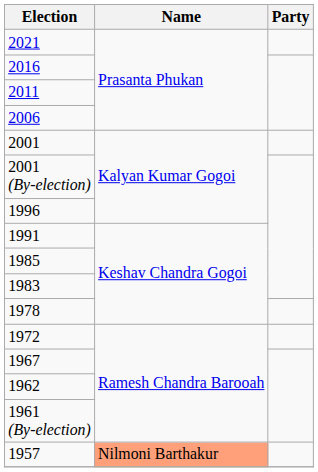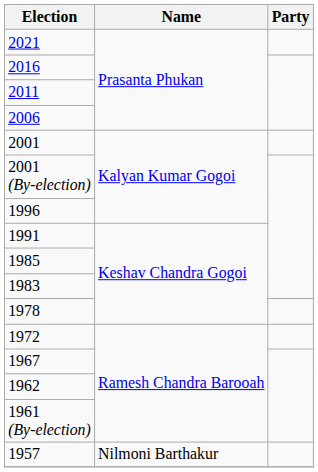(158, 454) lightsalmon background -> (158, 454) no background
